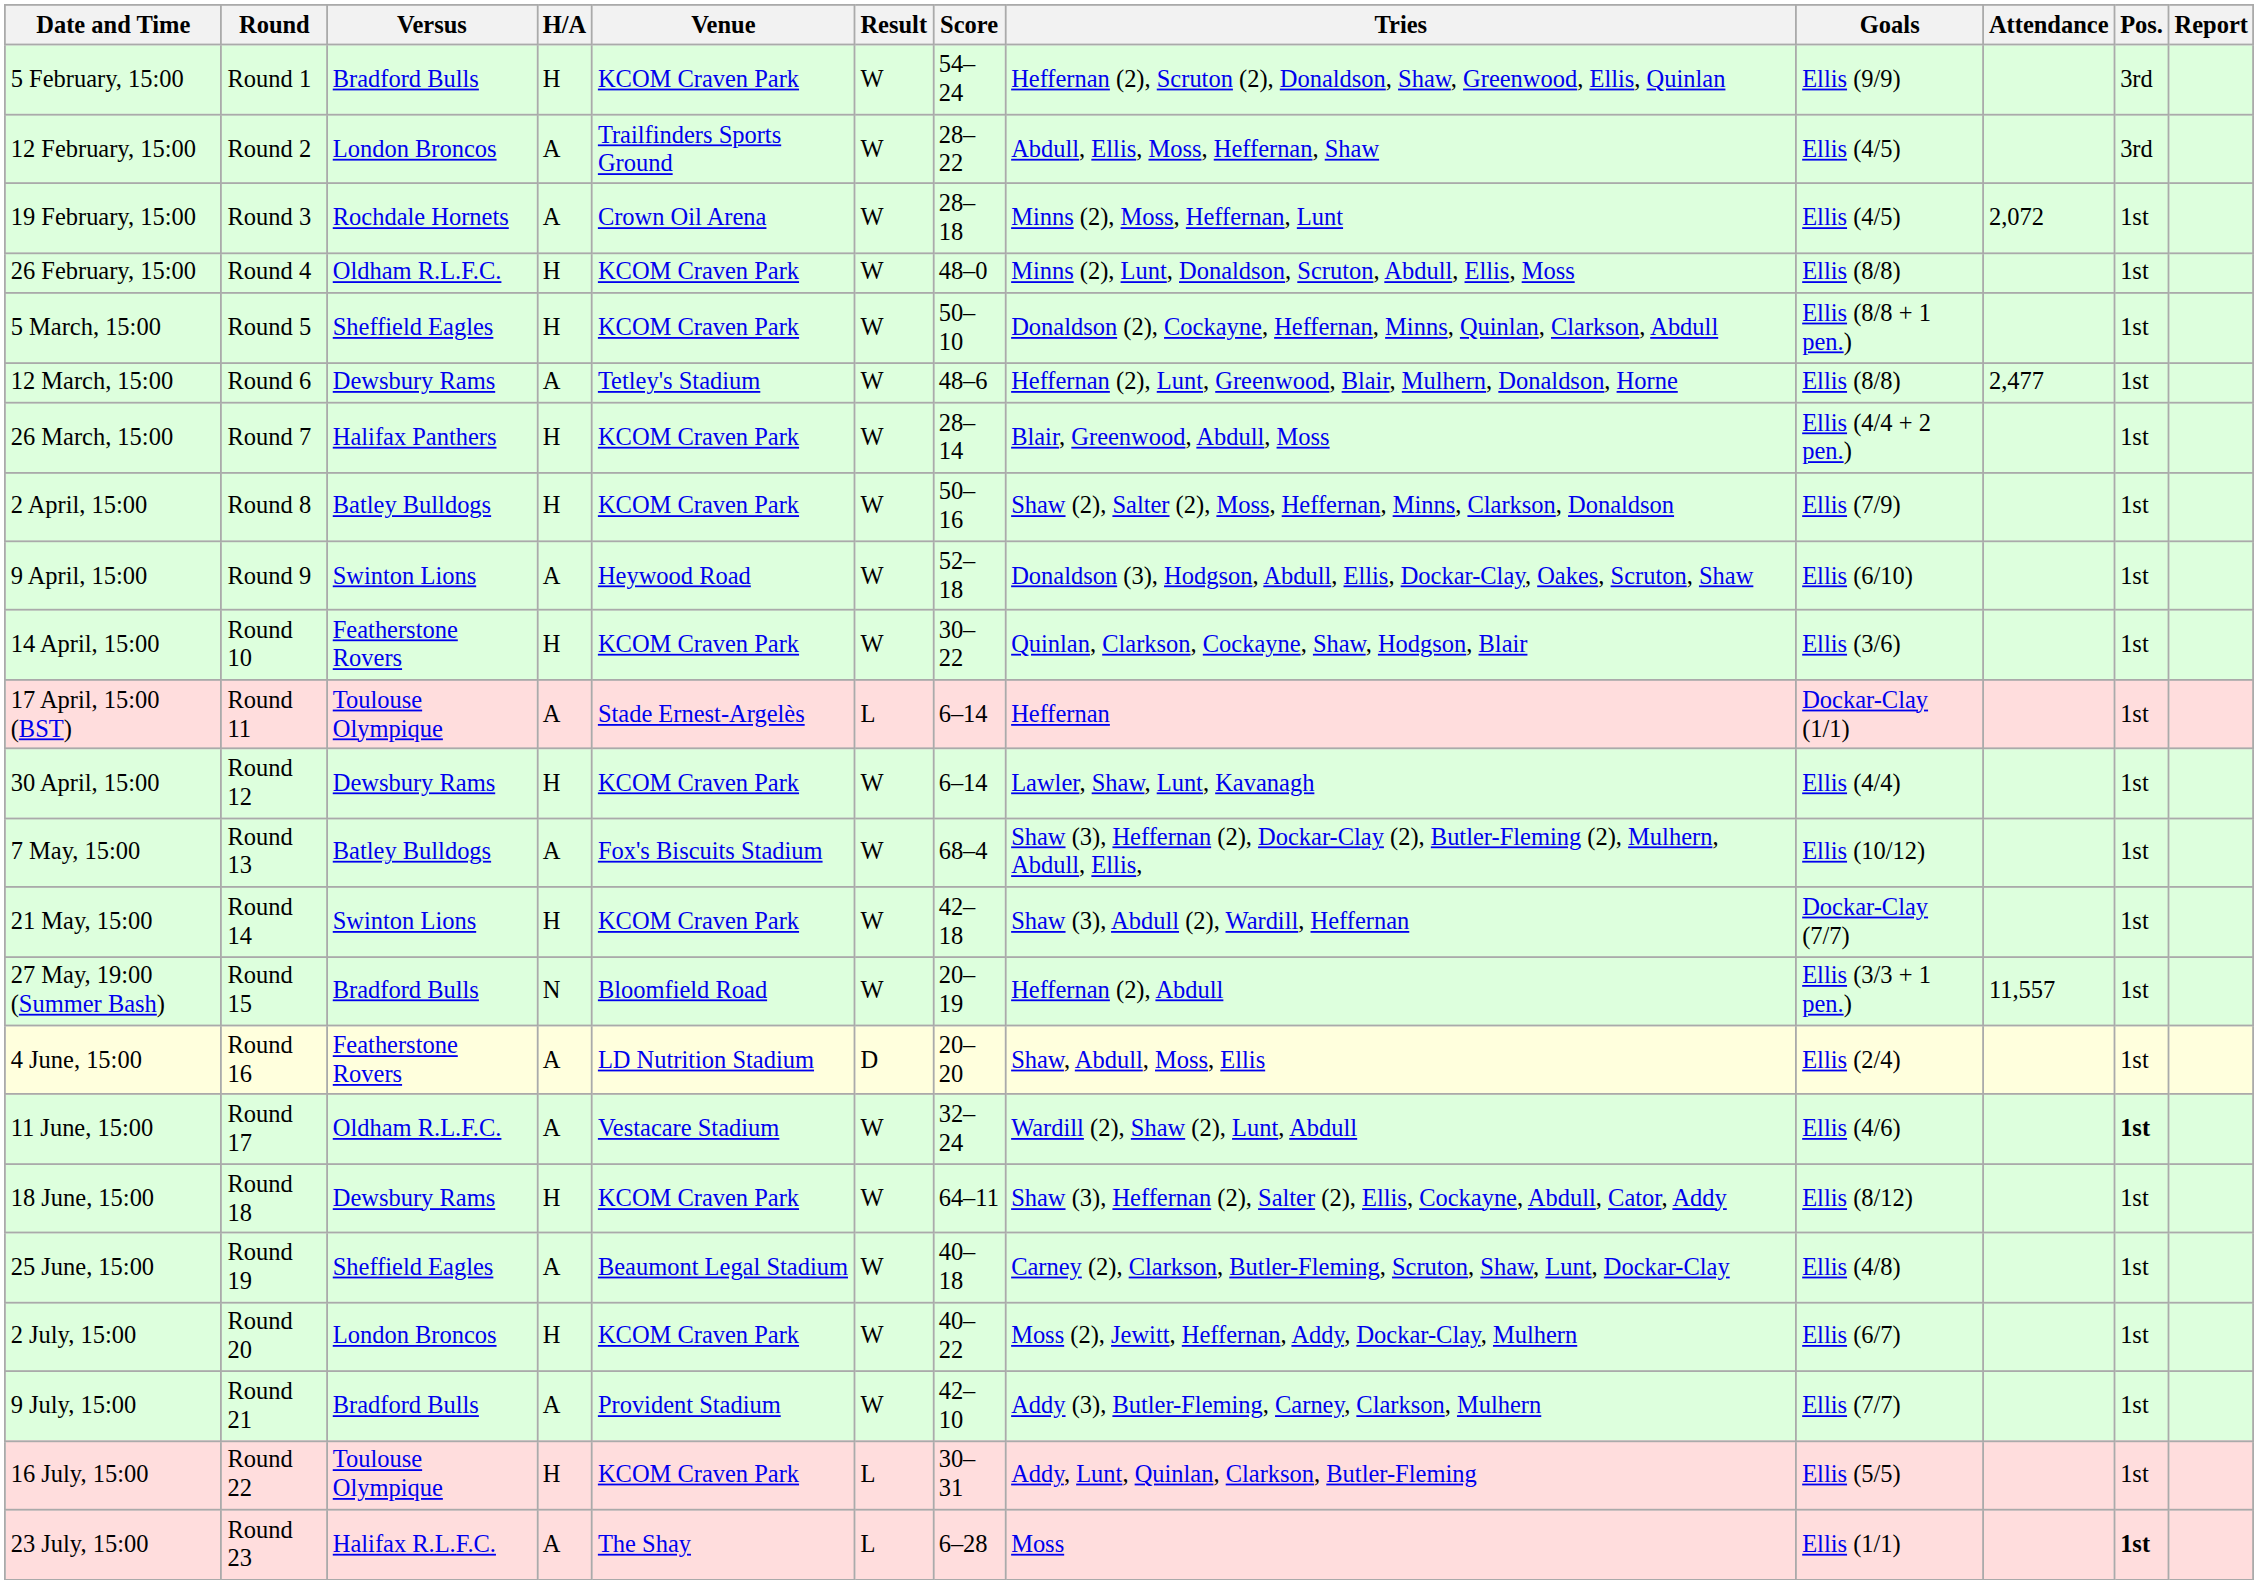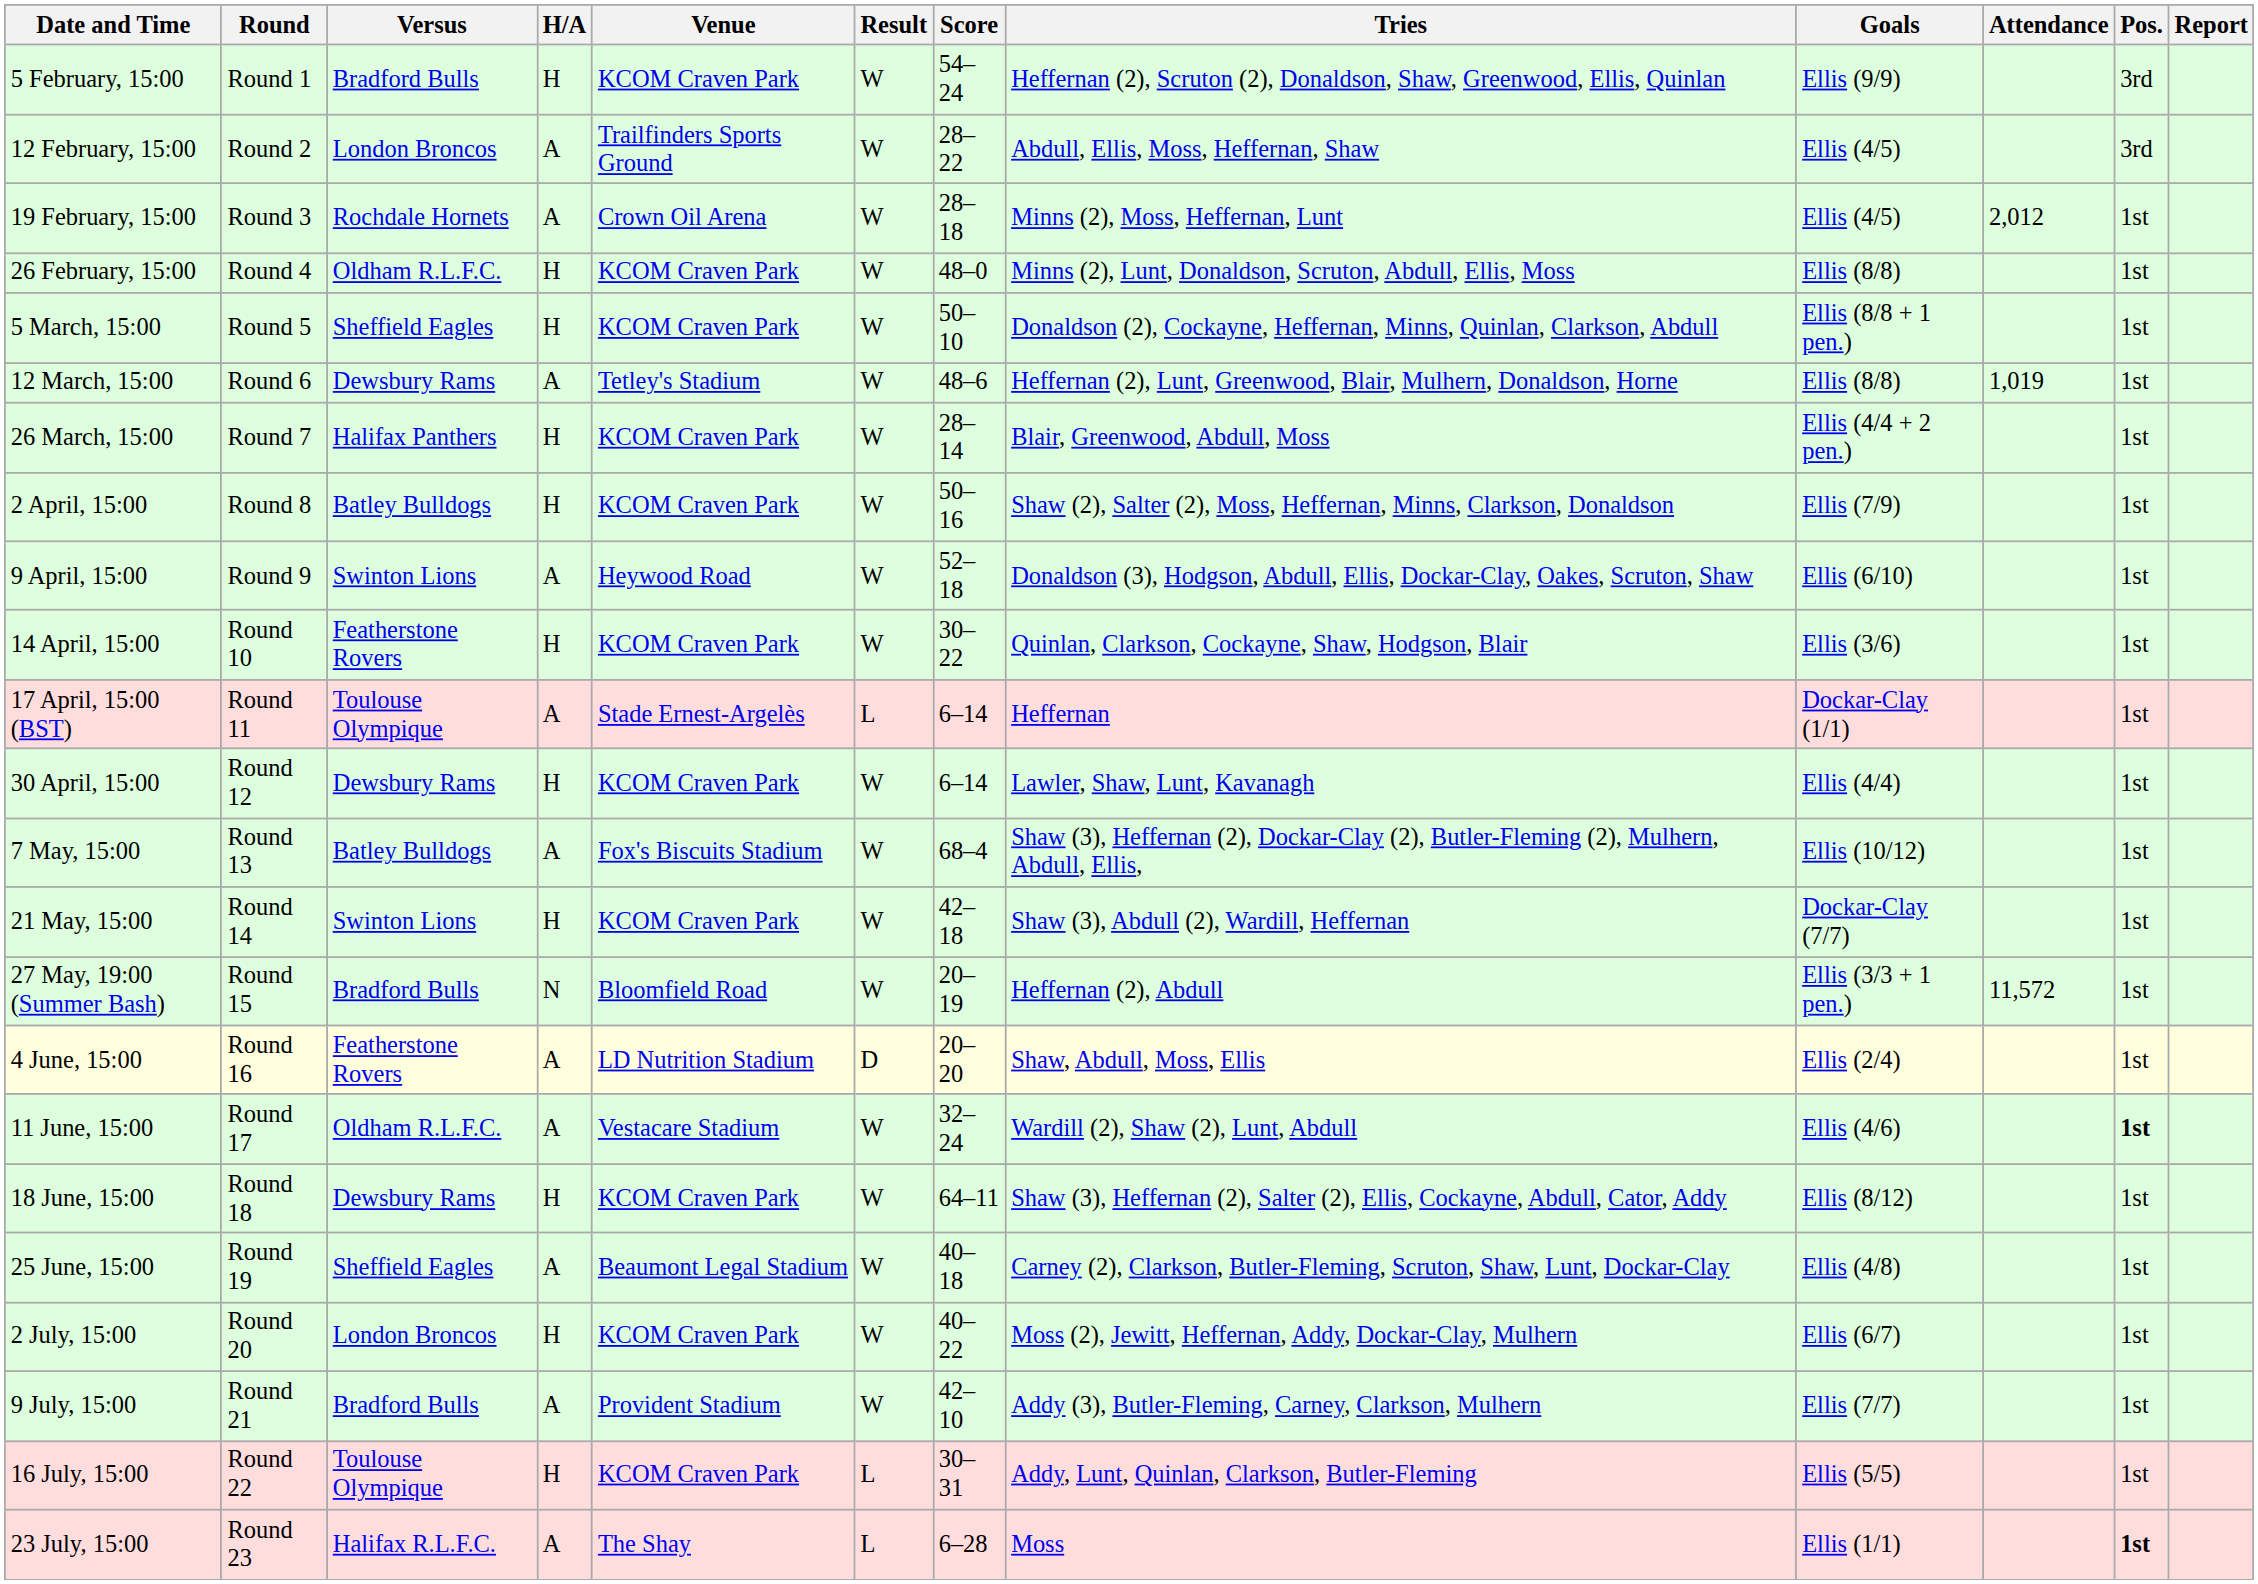(2016, 217) 2,072 -> (2016, 217) 2,012
(2016, 381) 2,477 -> (2016, 381) 1,019
(2022, 990) 11,557 -> (2022, 990) 11,572
